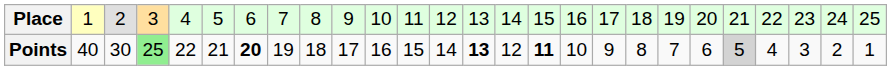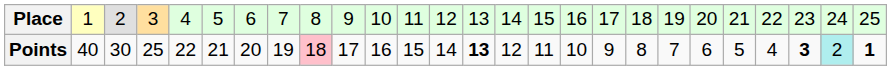(153, 49) lightgreen background -> (153, 49) no background
(251, 49) bold -> (251, 49) normal
(316, 49) no background -> (316, 49) pink background
(544, 49) bold -> (544, 49) normal
(739, 49) lightgrey background -> (739, 49) no background
(805, 49) normal -> (805, 49) bold
(837, 49) no background -> (837, 49) paleturquoise background
(870, 49) normal -> (870, 49) bold
